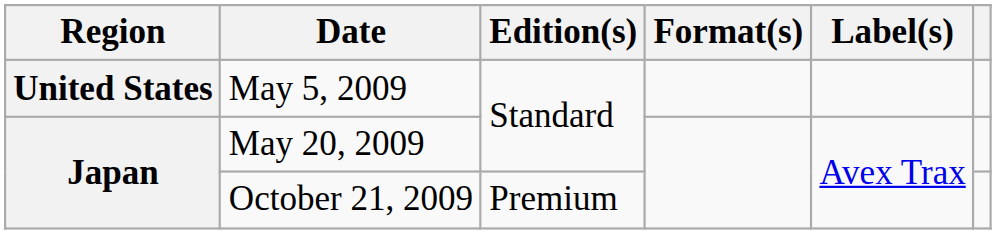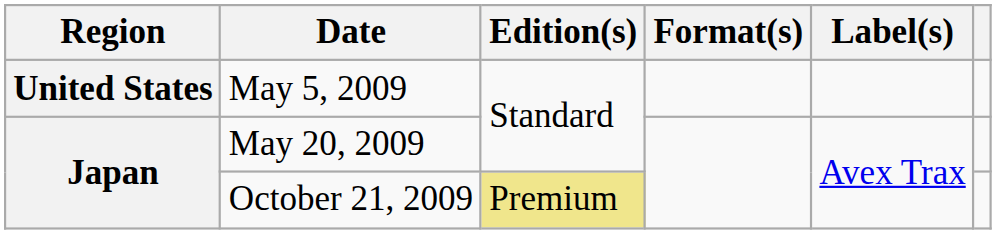(554, 198) no background -> (554, 198) khaki background
